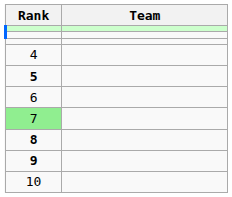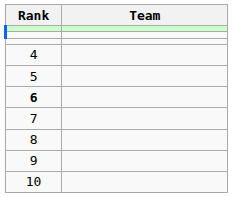(34, 76) bold -> (34, 76) normal
(34, 97) normal -> (34, 97) bold
(34, 118) lightgreen background -> (34, 118) no background
(34, 140) bold -> (34, 140) normal
(34, 161) bold -> (34, 161) normal
